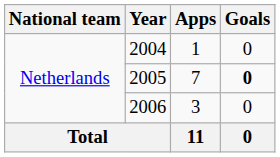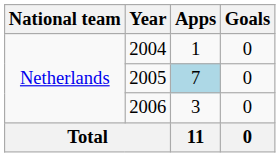(196, 78) no background -> (196, 78) lightblue background
(247, 78) bold -> (247, 78) normal
